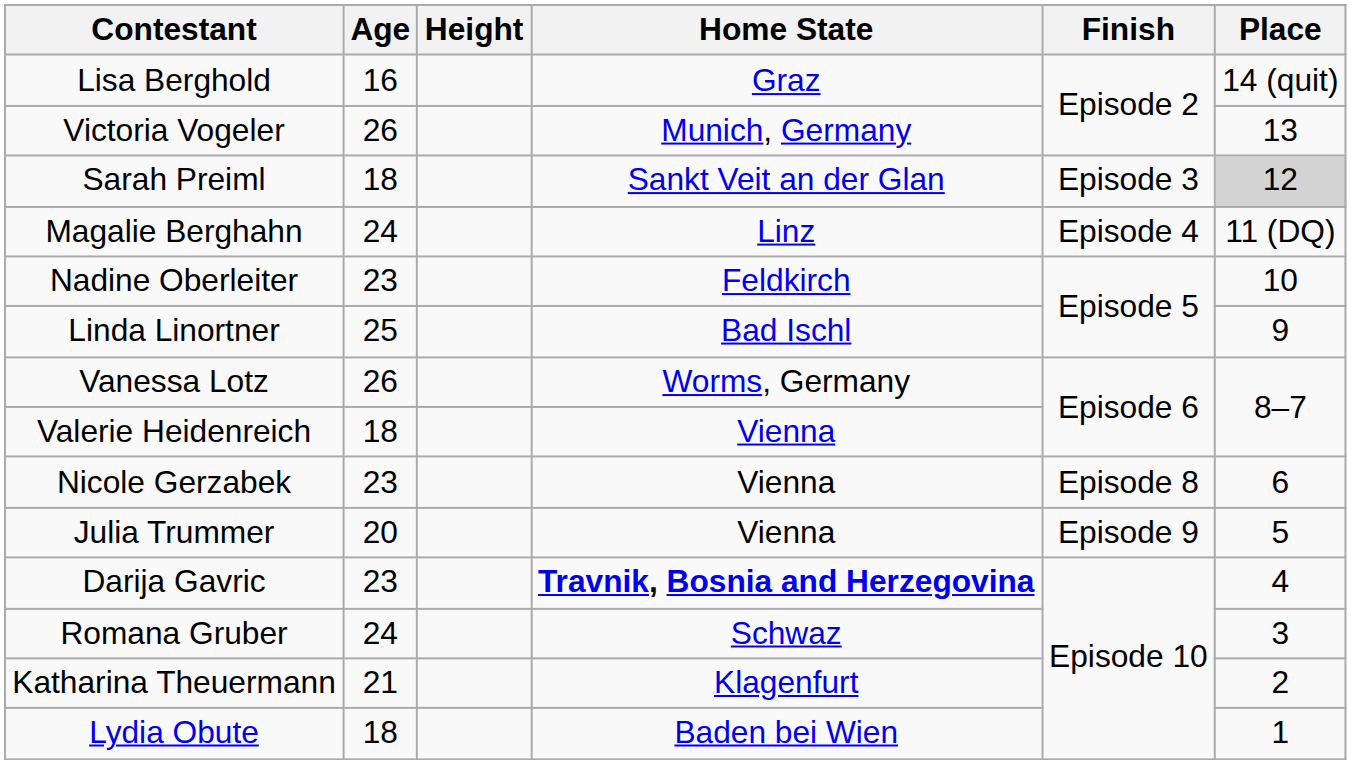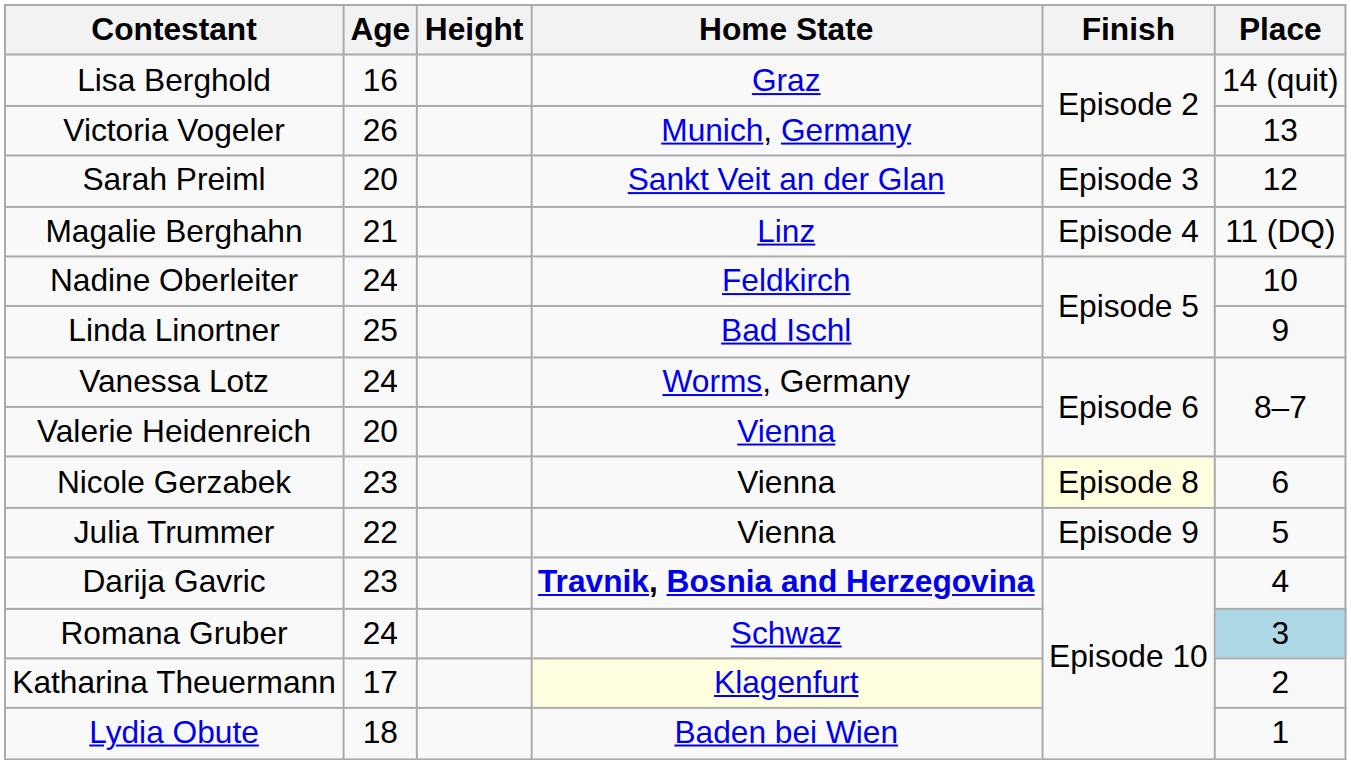(380, 180) 18 -> (380, 180) 20
(1280, 180) lightgrey background -> (1280, 180) no background
(380, 230) 24 -> (380, 230) 21
(380, 280) 23 -> (380, 280) 24
(380, 381) 26 -> (380, 381) 24
(380, 431) 18 -> (380, 431) 20
(1128, 481) no background -> (1128, 481) lightyellow background
(380, 532) 20 -> (380, 532) 22
(1280, 632) no background -> (1280, 632) lightblue background
(380, 682) 21 -> (380, 682) 17
(786, 682) no background -> (786, 682) lightyellow background
